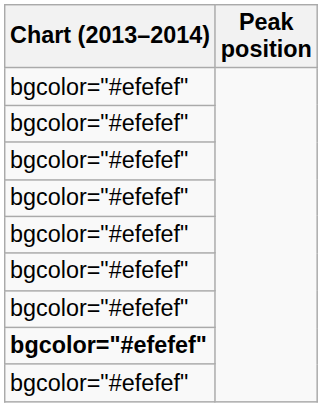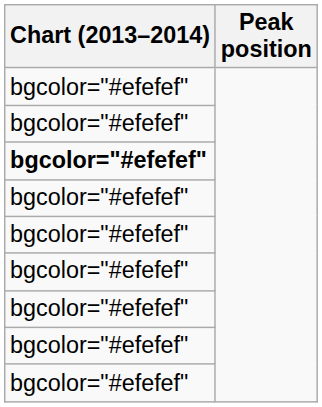(99, 160) normal -> (108, 160) bold
(108, 345) bold -> (99, 345) normal
